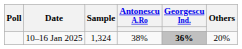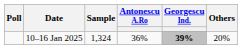(140, 37) 38% -> (140, 37) 36%
(184, 37) 36% -> (184, 37) 39%
